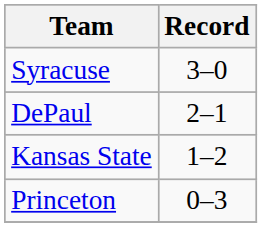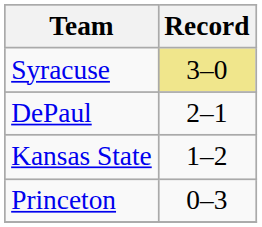(207, 69) no background -> (207, 69) khaki background
